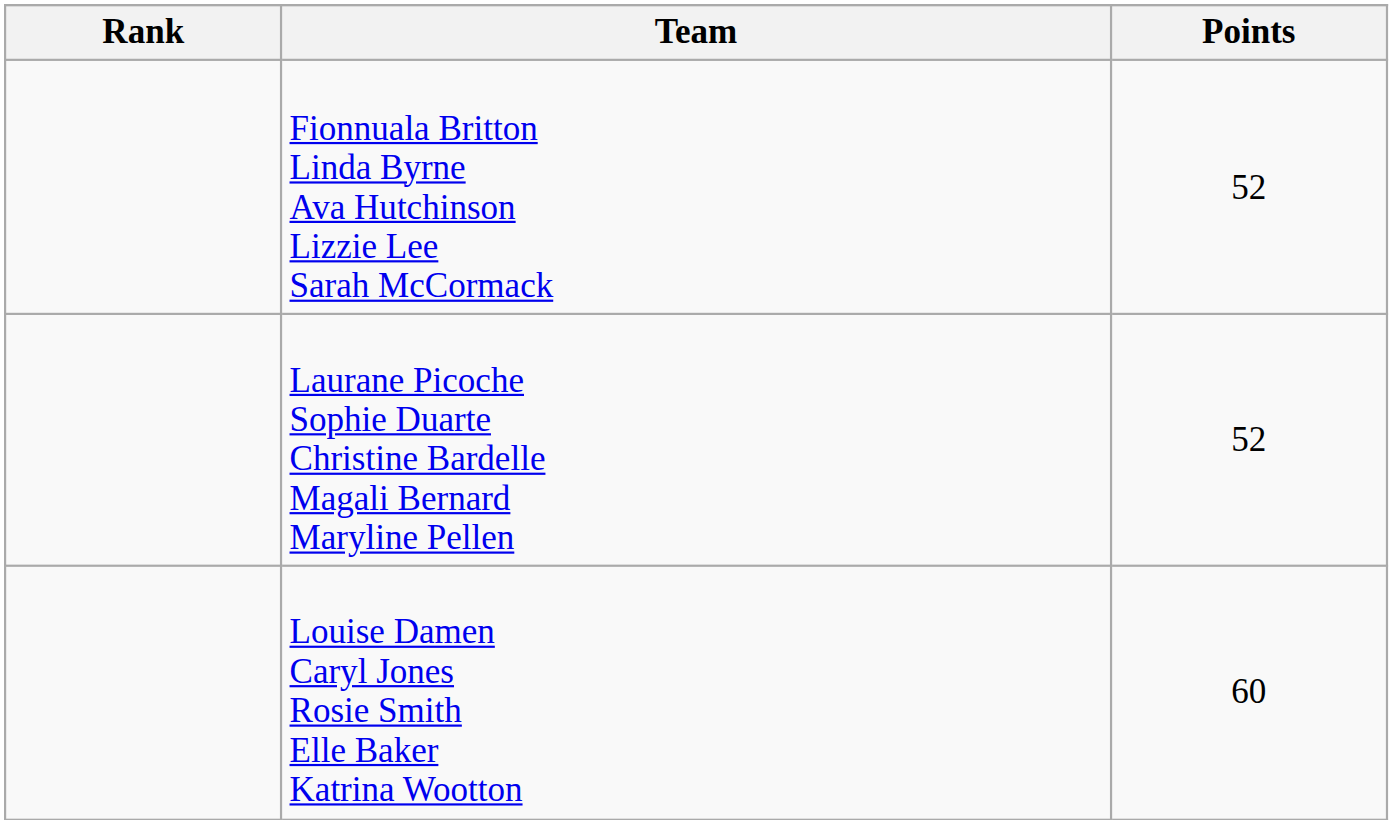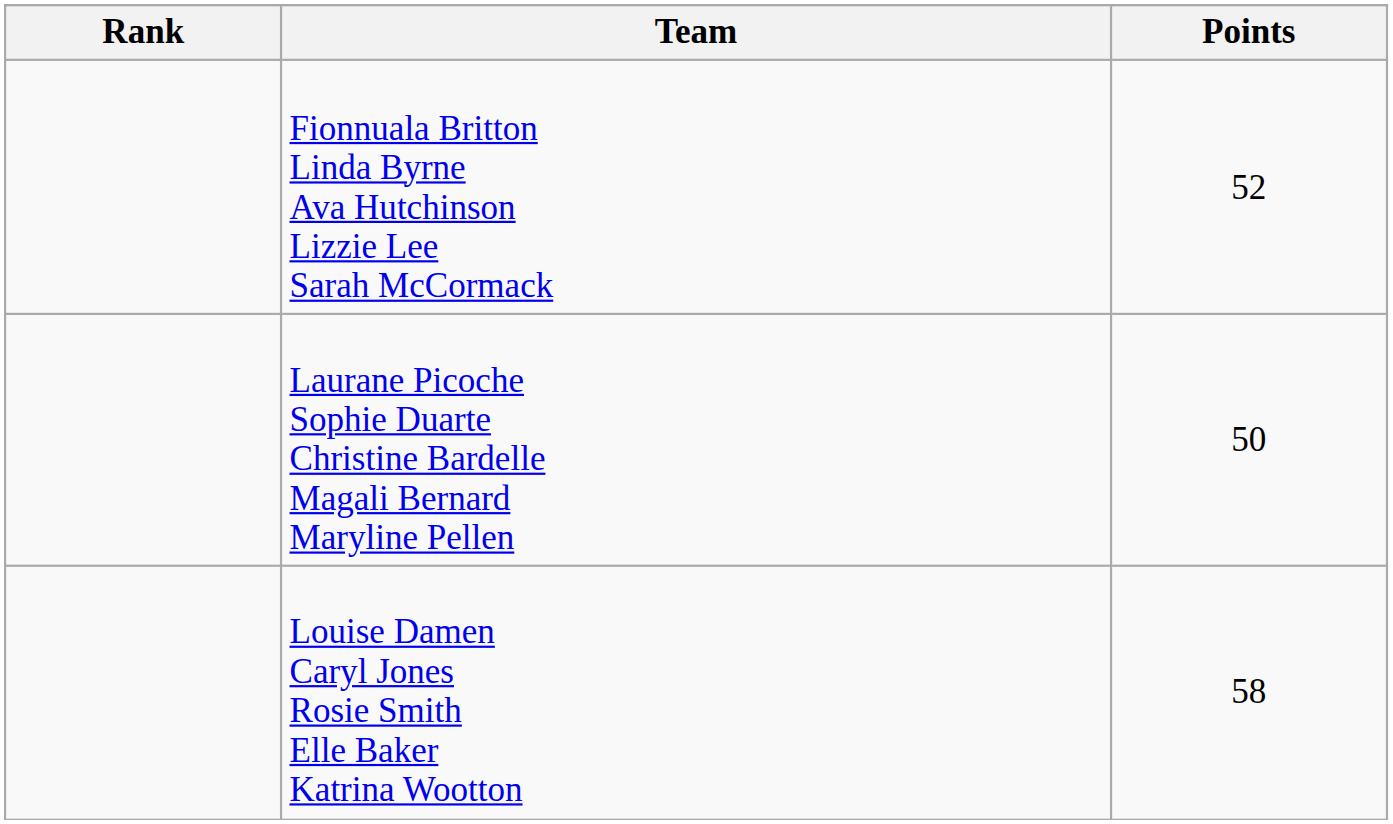(1249, 439) 52 -> (1249, 439) 50
(1249, 691) 60 -> (1249, 691) 58
